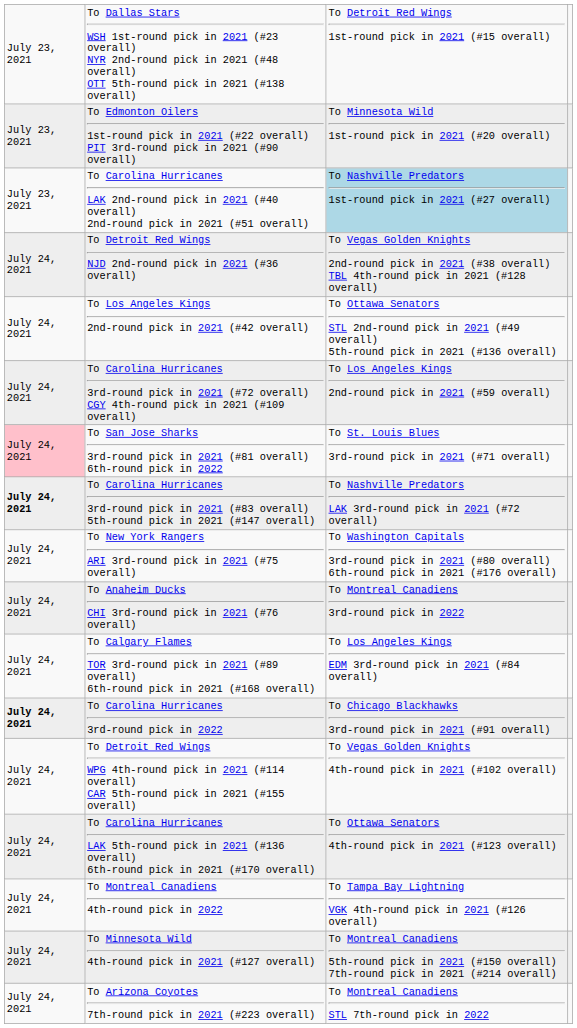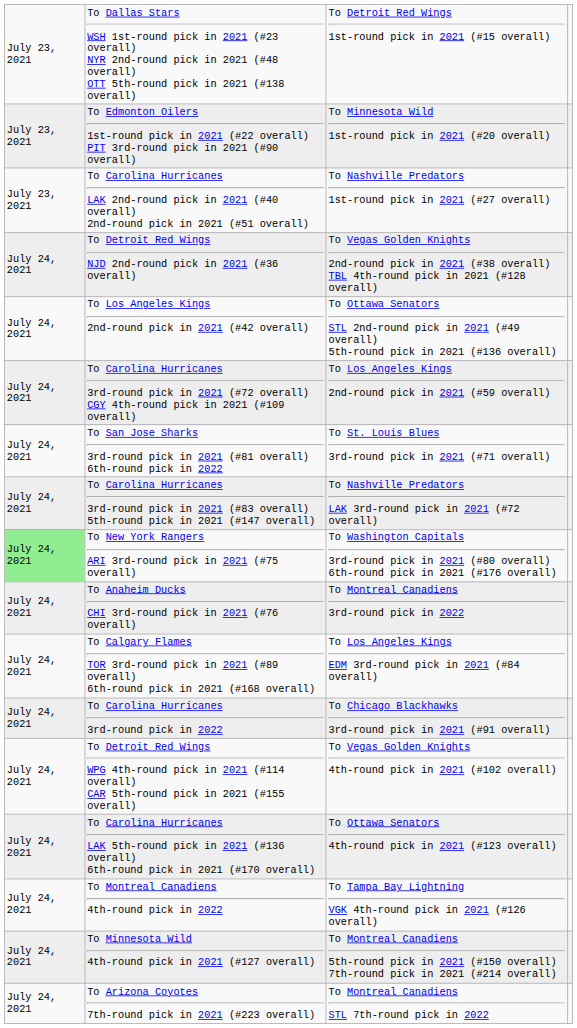(447, 188) lightblue background -> (447, 188) no background
(31, 451) pink background -> (31, 451) no background
(31, 503) bold -> (31, 503) normal
(31, 555) no background -> (31, 555) lightgreen background
(31, 718) bold -> (31, 718) normal
